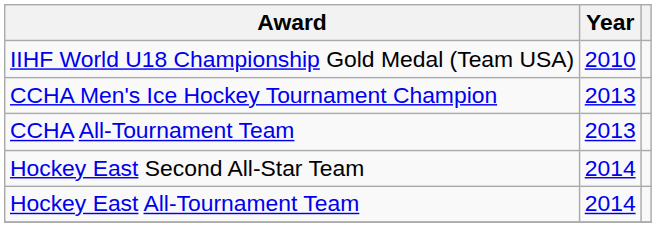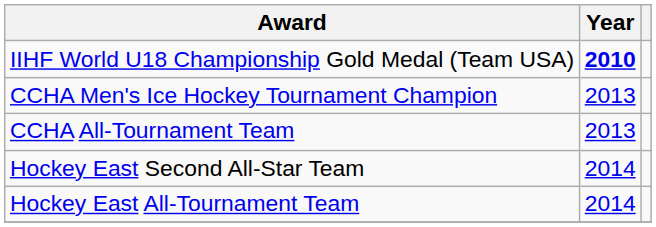(610, 58) normal -> (610, 58) bold
